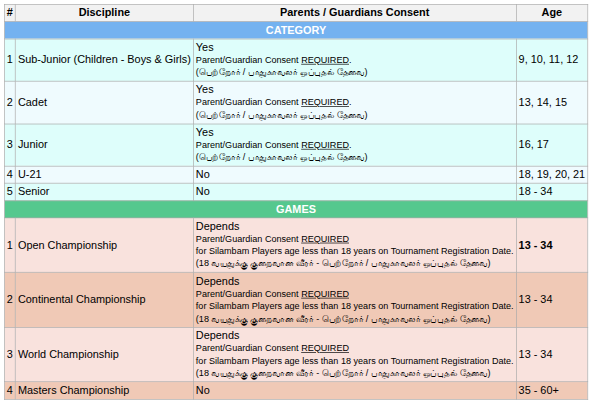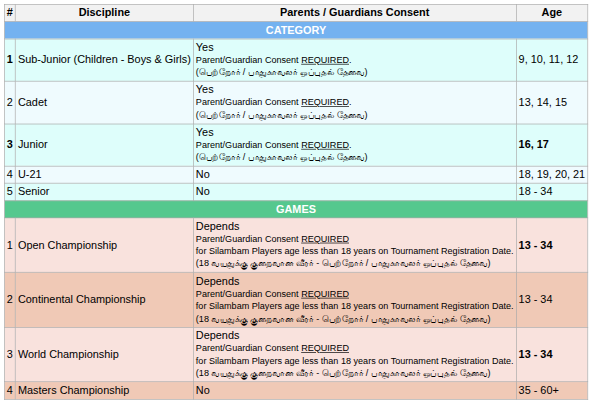(10, 60) normal -> (10, 60) bold
(10, 145) normal -> (10, 145) bold
(534, 145) normal -> (534, 145) bold
(536, 354) normal -> (536, 354) bold
